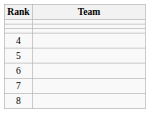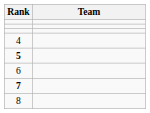(19, 55) normal -> (19, 55) bold
(19, 86) normal -> (19, 86) bold
